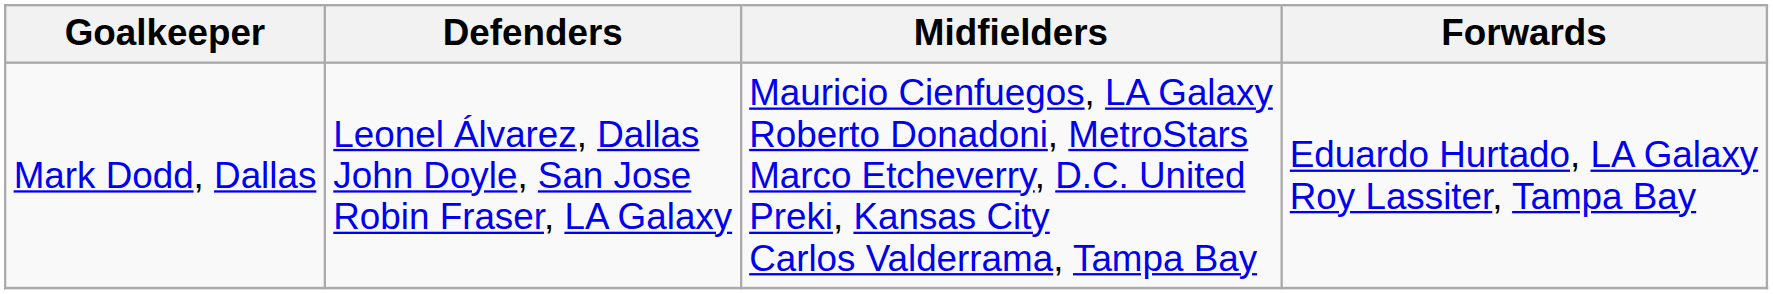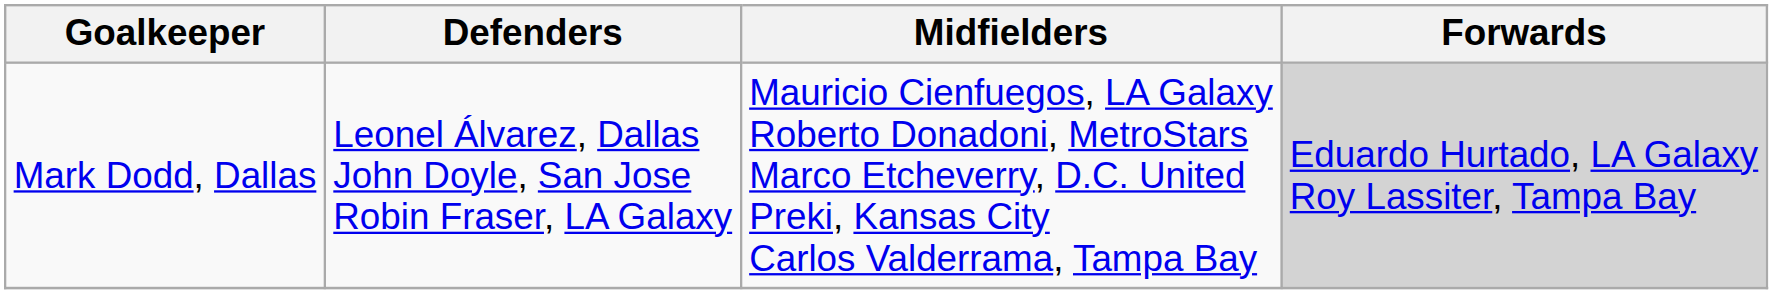(1524, 174) no background -> (1524, 174) lightgrey background
